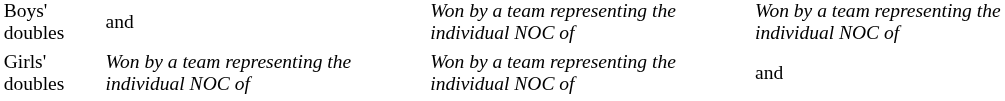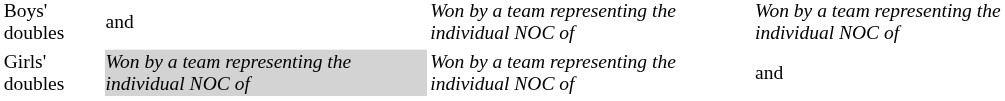(228, 72) no background -> (228, 72) lightgrey background
